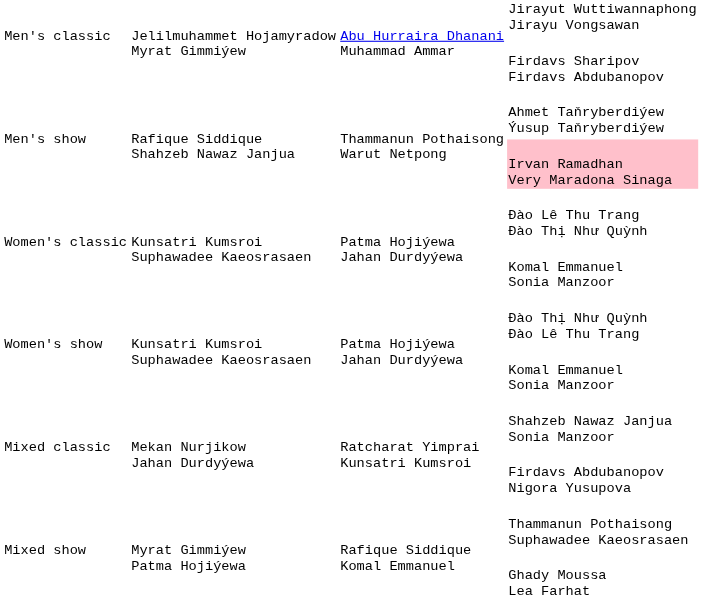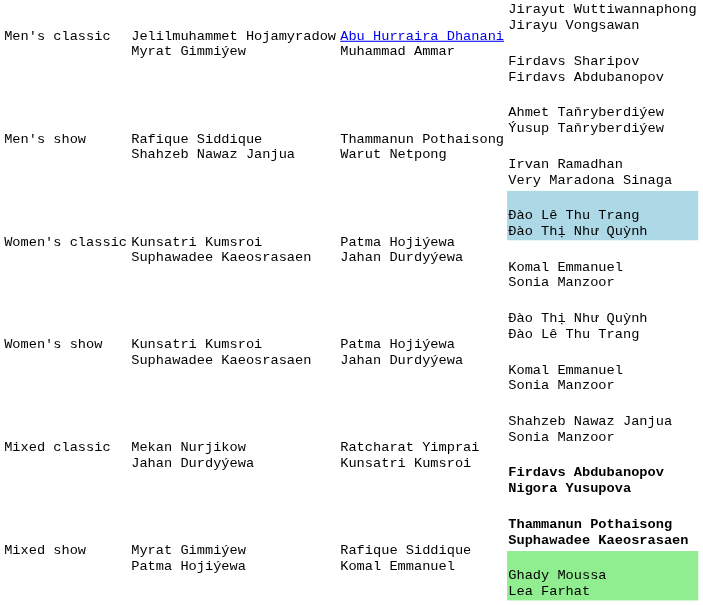(590, 172) pink background -> (590, 172) no background
(578, 223) no background -> (578, 223) lightblue background
(586, 481) normal -> (586, 481) bold
(598, 532) normal -> (598, 532) bold
(557, 584) no background -> (557, 584) lightgreen background
